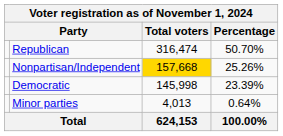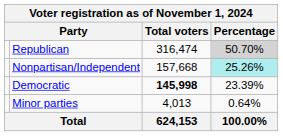(244, 49) no background -> (244, 49) lightgrey background
(177, 67) gold background -> (177, 67) no background
(244, 67) no background -> (244, 67) paleturquoise background
(177, 85) normal -> (177, 85) bold
